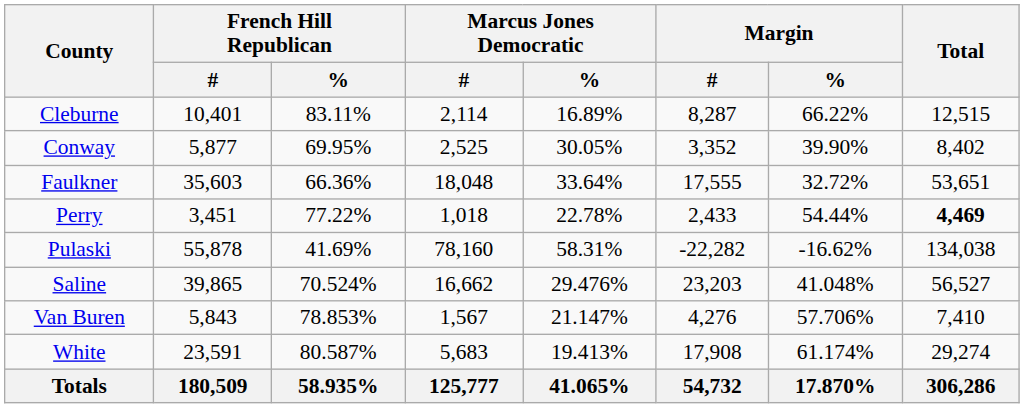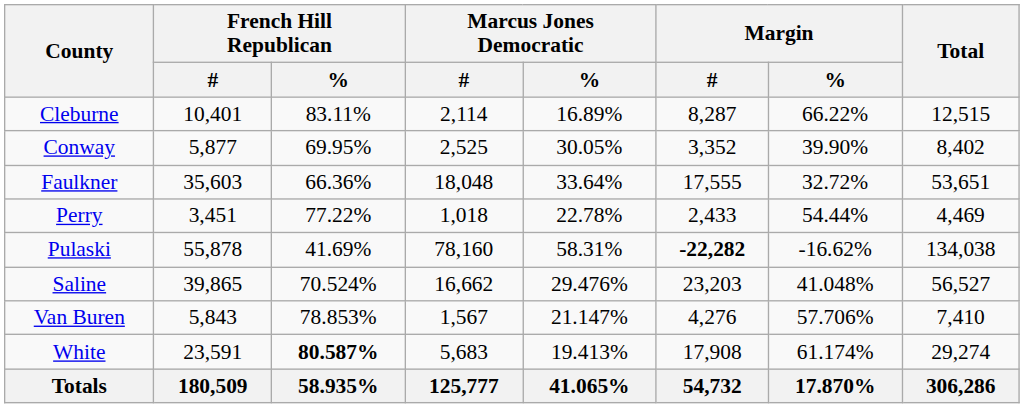(961, 215) bold -> (961, 215) normal
(712, 249) normal -> (712, 249) bold
(338, 351) normal -> (338, 351) bold
